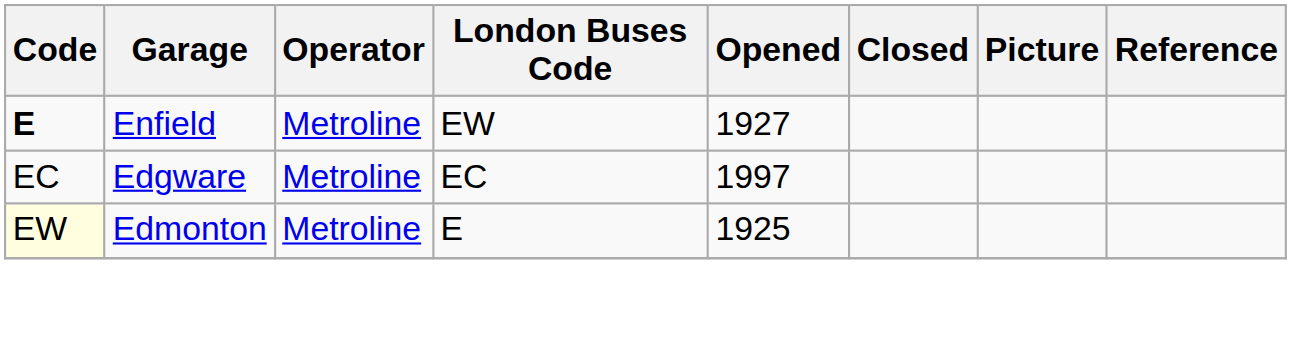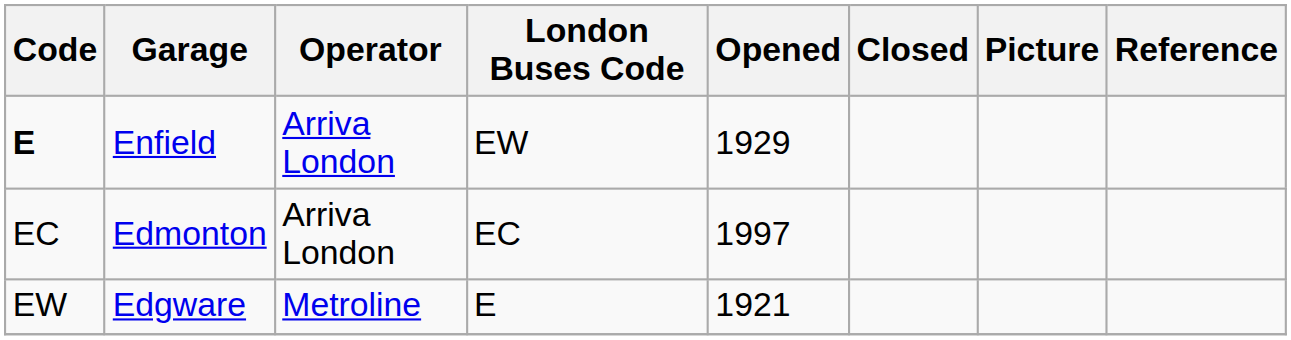(352, 122) Metroline -> (339, 141) Arriva London
(753, 122) 1927 -> (753, 141) 1929
(179, 176) Edgware -> (190, 233) Edmonton
(352, 176) Metroline -> (339, 233) Arriva London
(40, 229) lightyellow background -> (40, 305) no background
(190, 229) Edmonton -> (179, 305) Edgware
(753, 229) 1925 -> (753, 305) 1921
